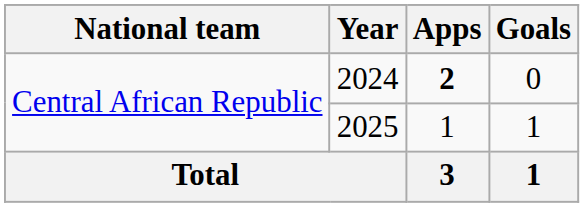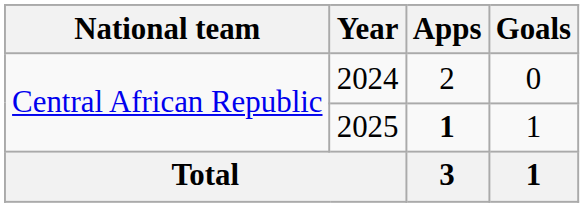(447, 77) bold -> (447, 77) normal
(447, 126) normal -> (447, 126) bold
